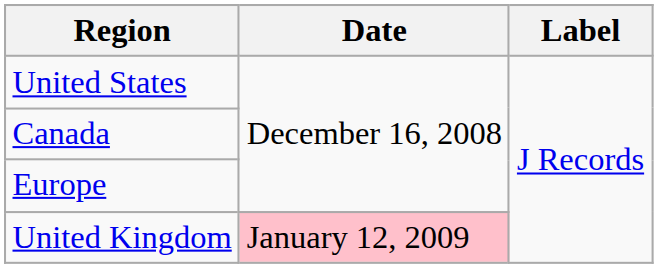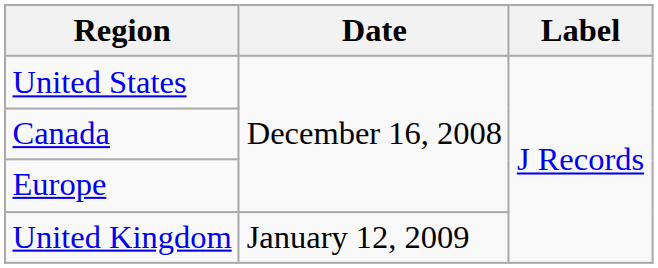(358, 236) pink background -> (358, 236) no background
